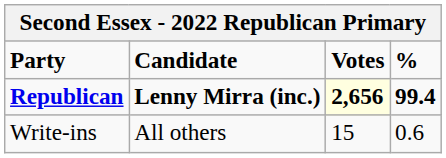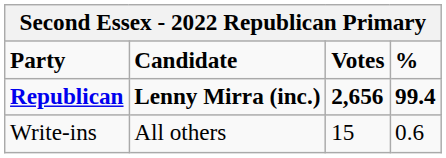(357, 96) lightyellow background -> (357, 96) no background
